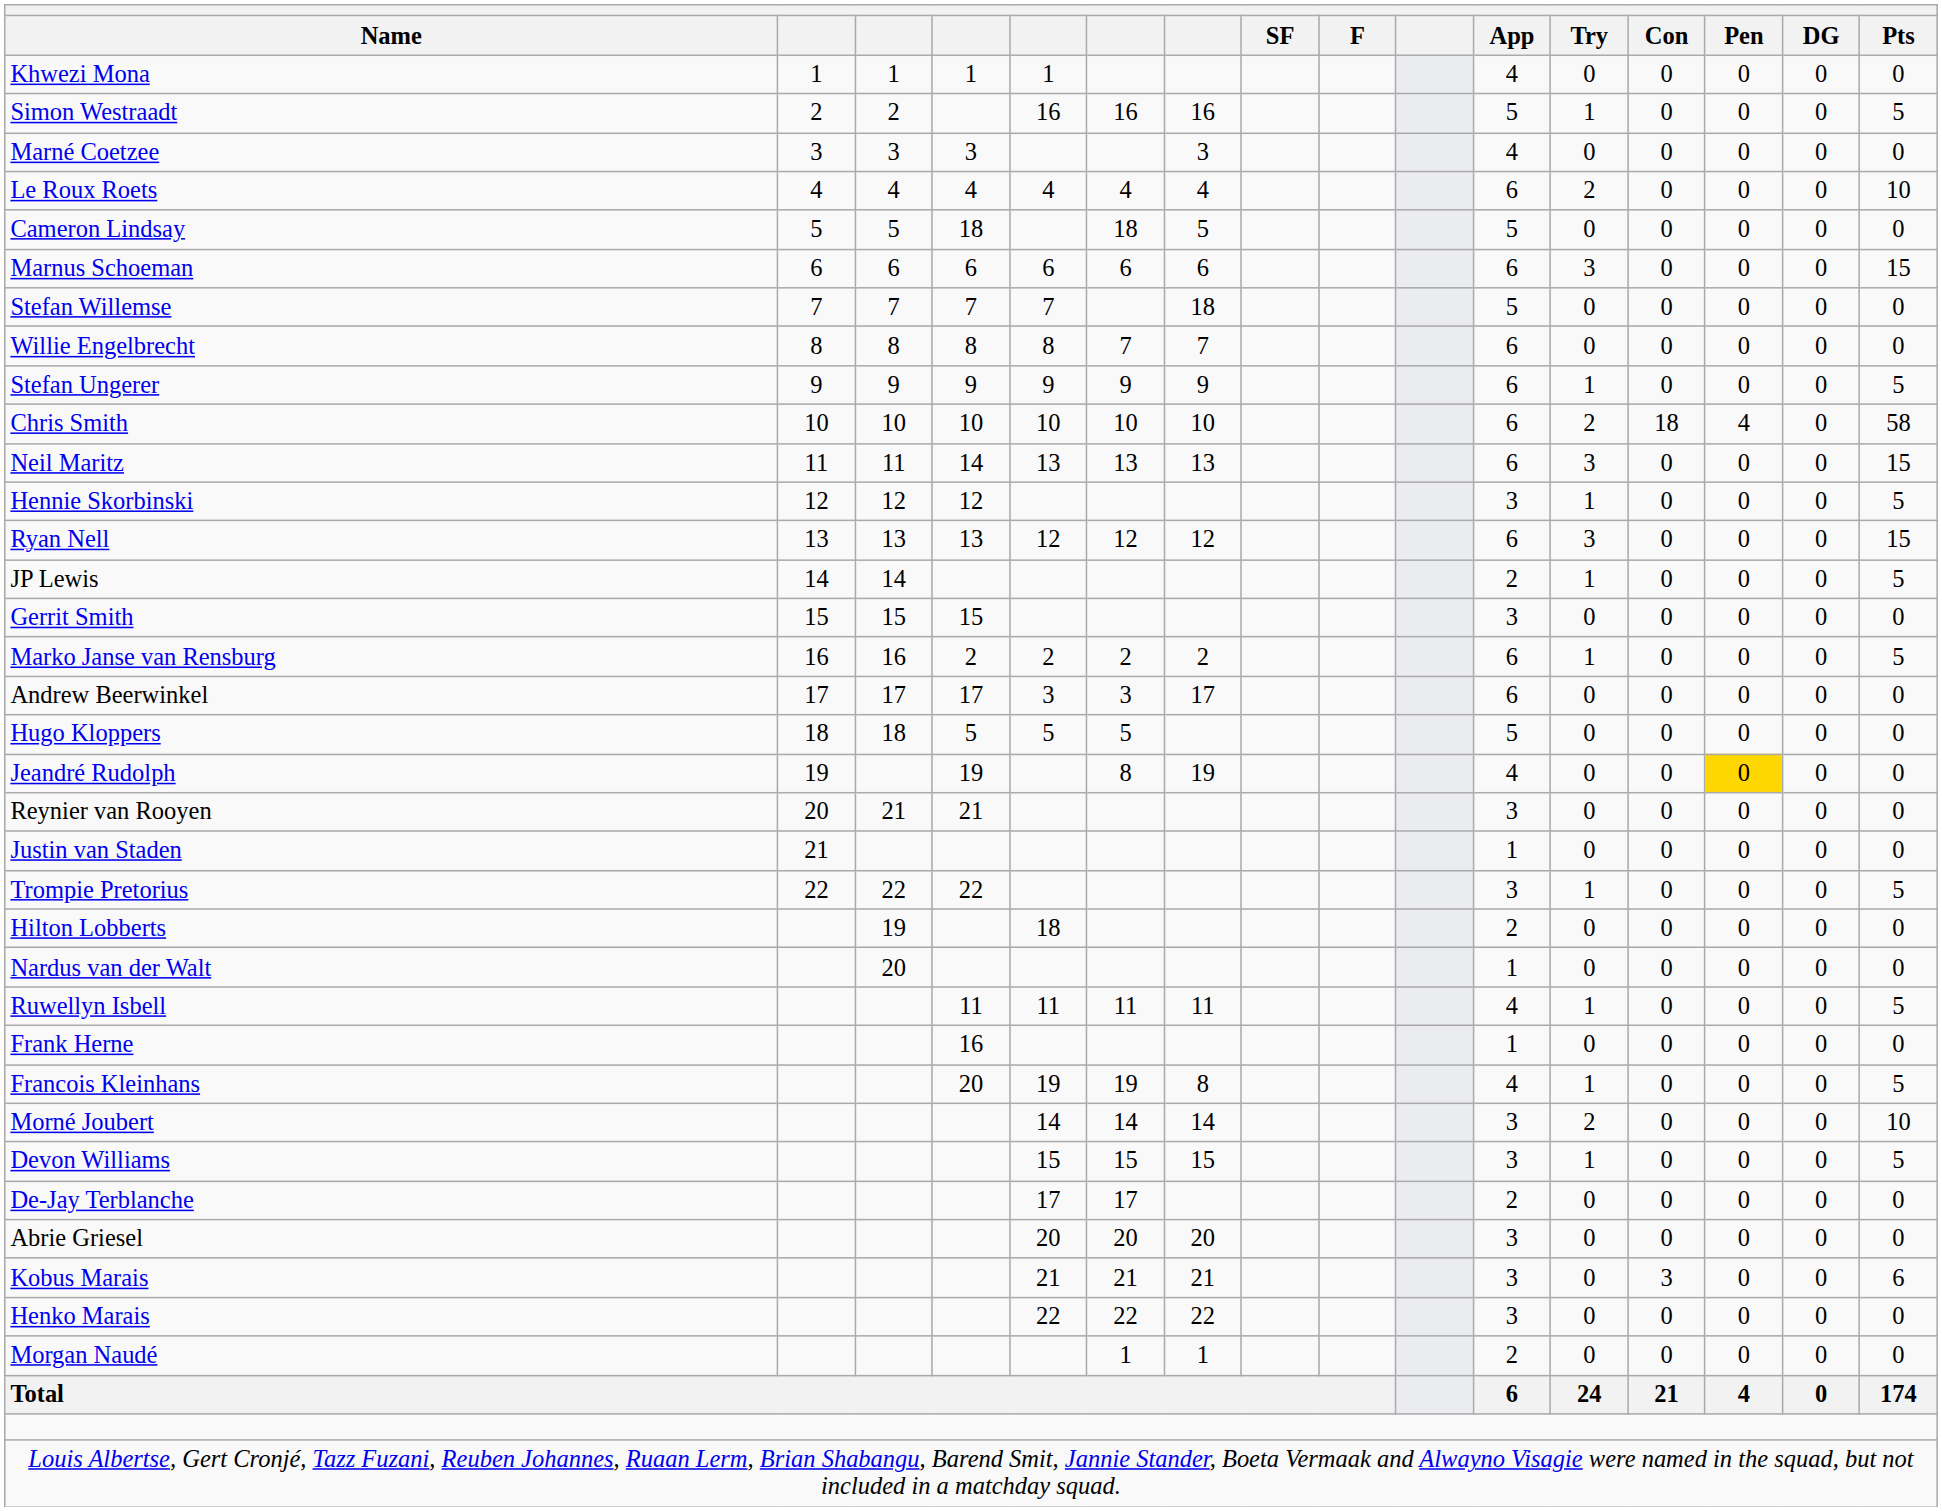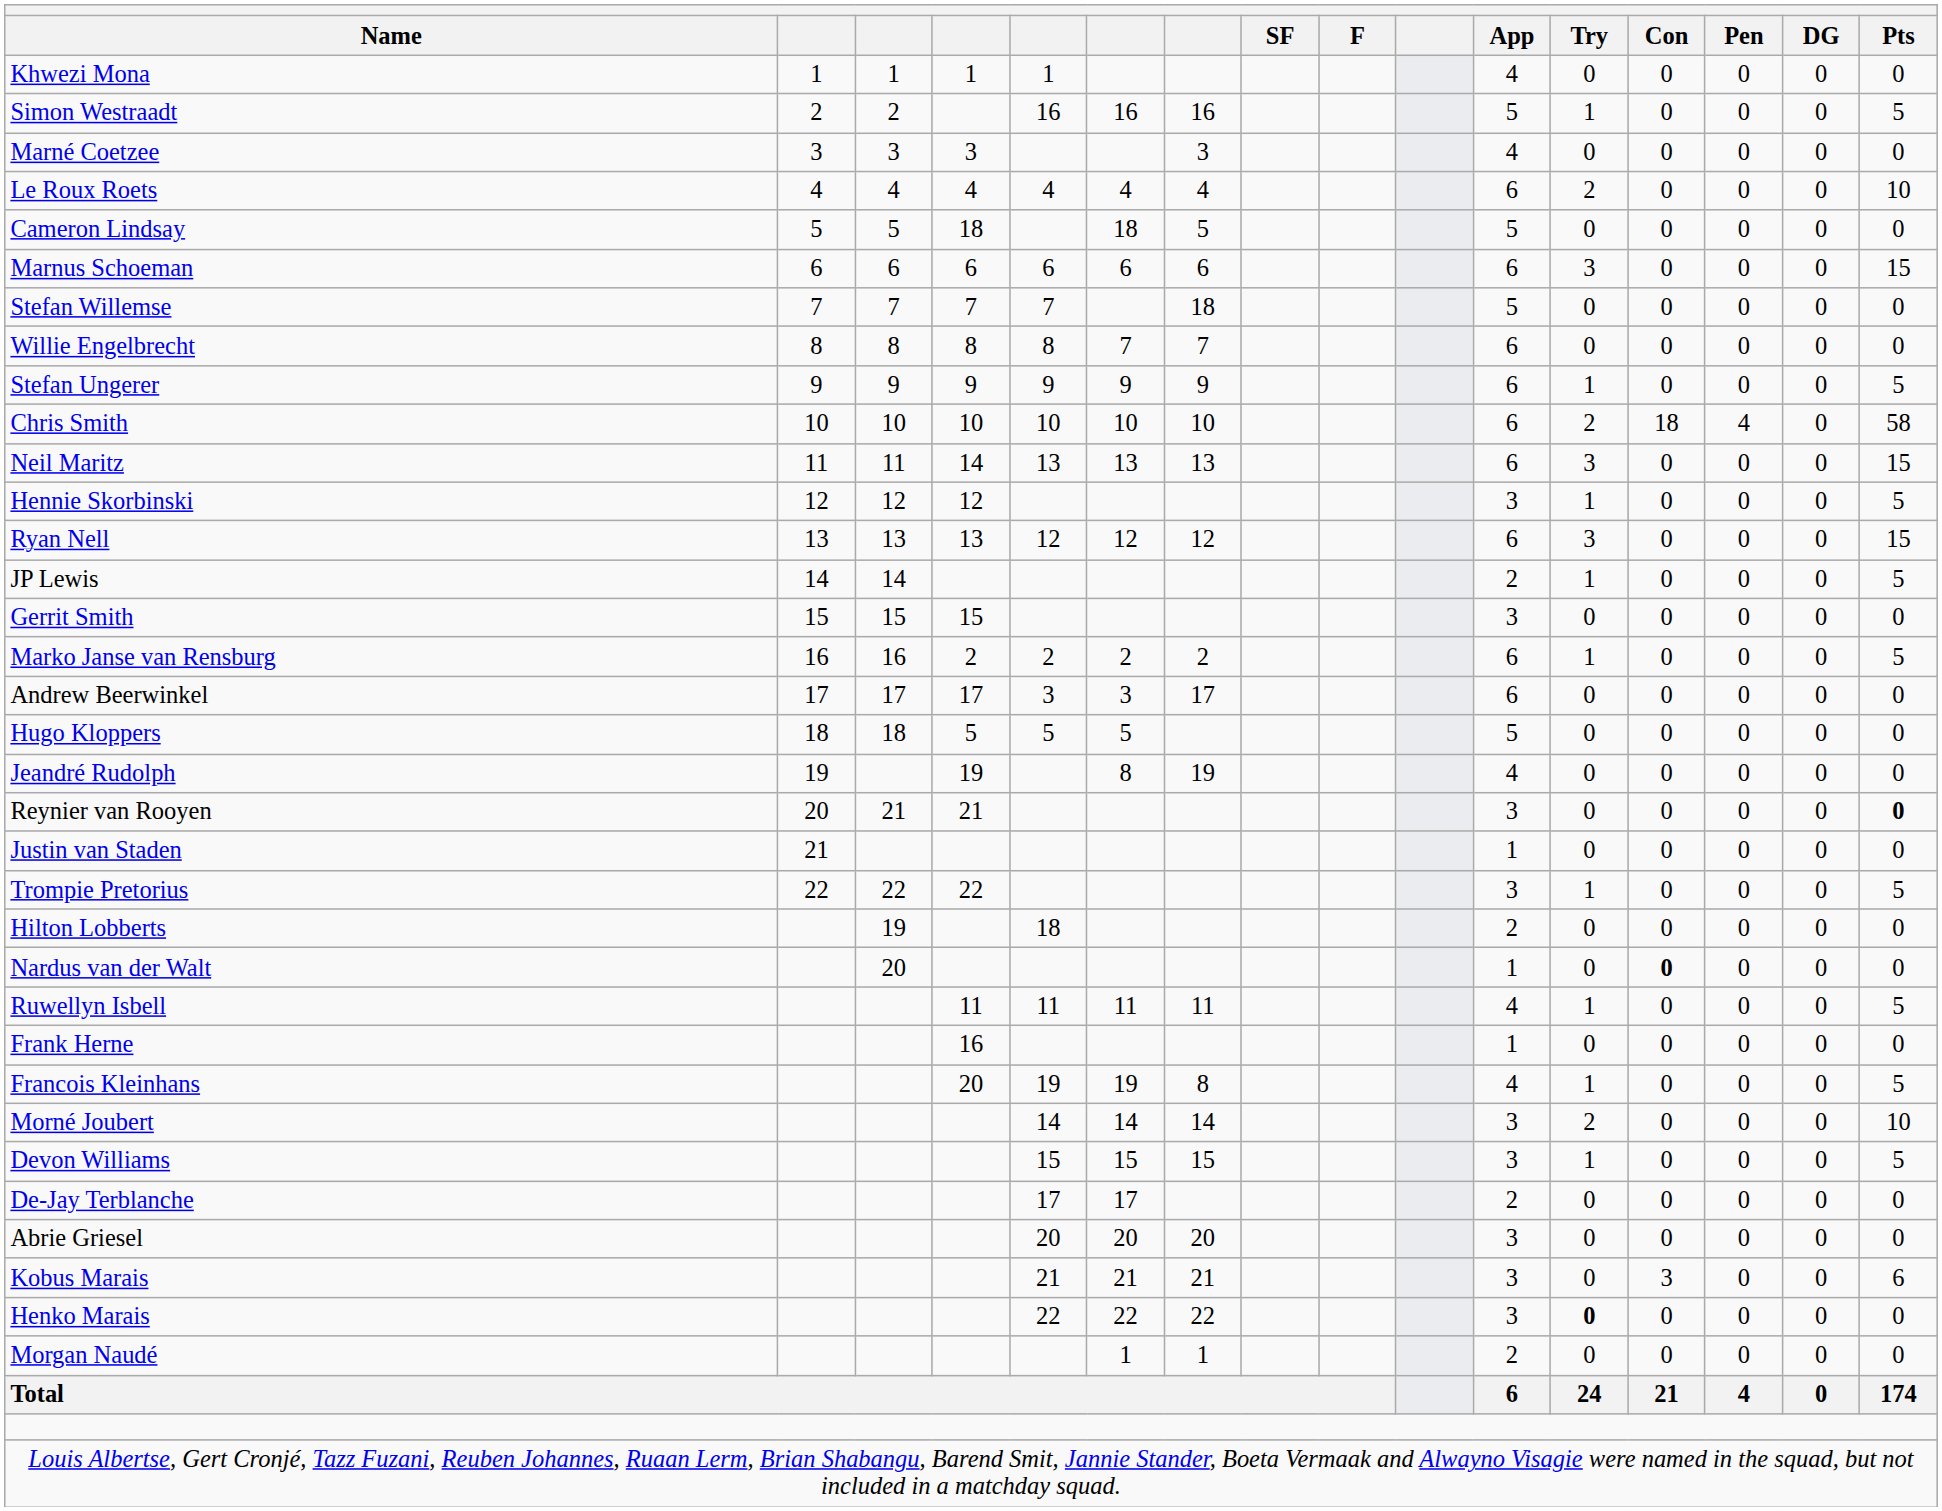(1744, 772) gold background -> (1744, 772) no background
(1898, 811) normal -> (1898, 811) bold
(1667, 966) normal -> (1667, 966) bold
(1589, 1316) normal -> (1589, 1316) bold
